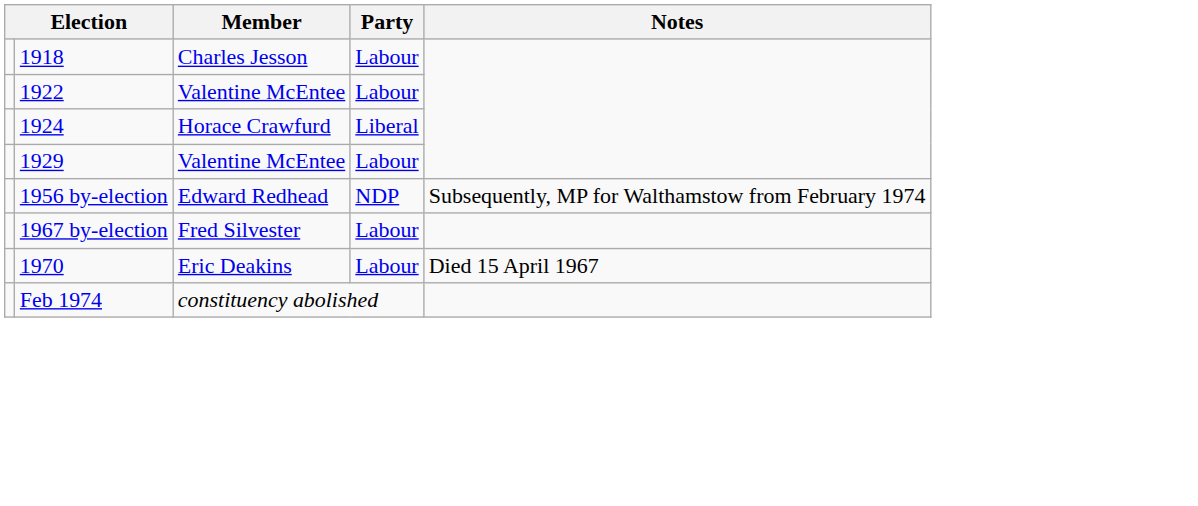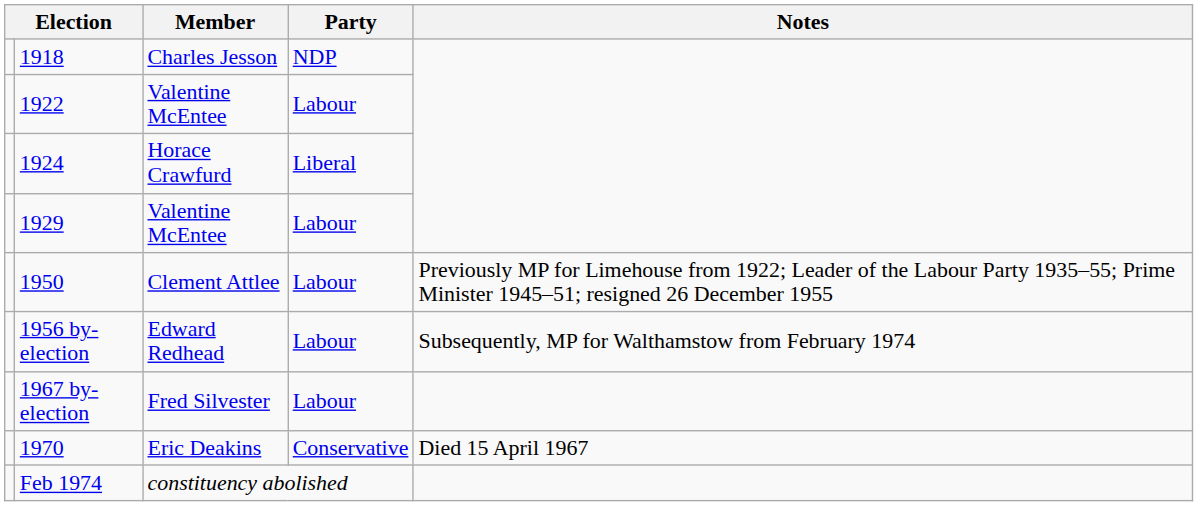(387, 56) Labour -> (315, 56) NDP
+ row: (42, 282)
(377, 195) NDP -> (324, 341) Labour
(387, 265) Labour -> (351, 447) Conservative
